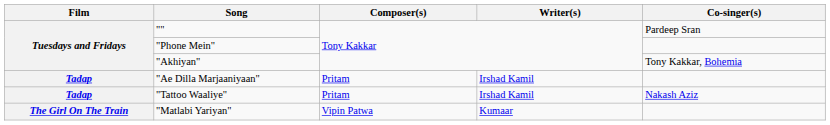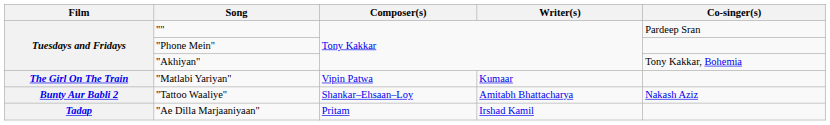rows swapped: (194, 111) <-> (208, 78)
(79, 95) Tadap -> (79, 95) Bunty Aur Babli 2
(336, 95) Pritam -> (367, 95) Shankar–Ehsaan–Loy
(507, 95) Irshad Kamil -> (526, 95) Amitabh Bhattacharya
